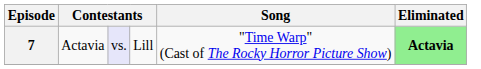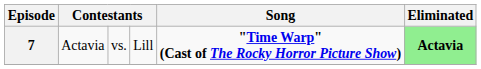(119, 45) lavender background -> (119, 45) no background
(276, 45) normal -> (280, 45) bold
